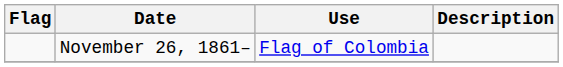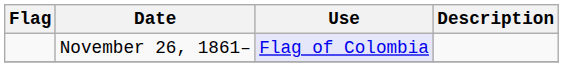(344, 48) no background -> (344, 48) lavender background
